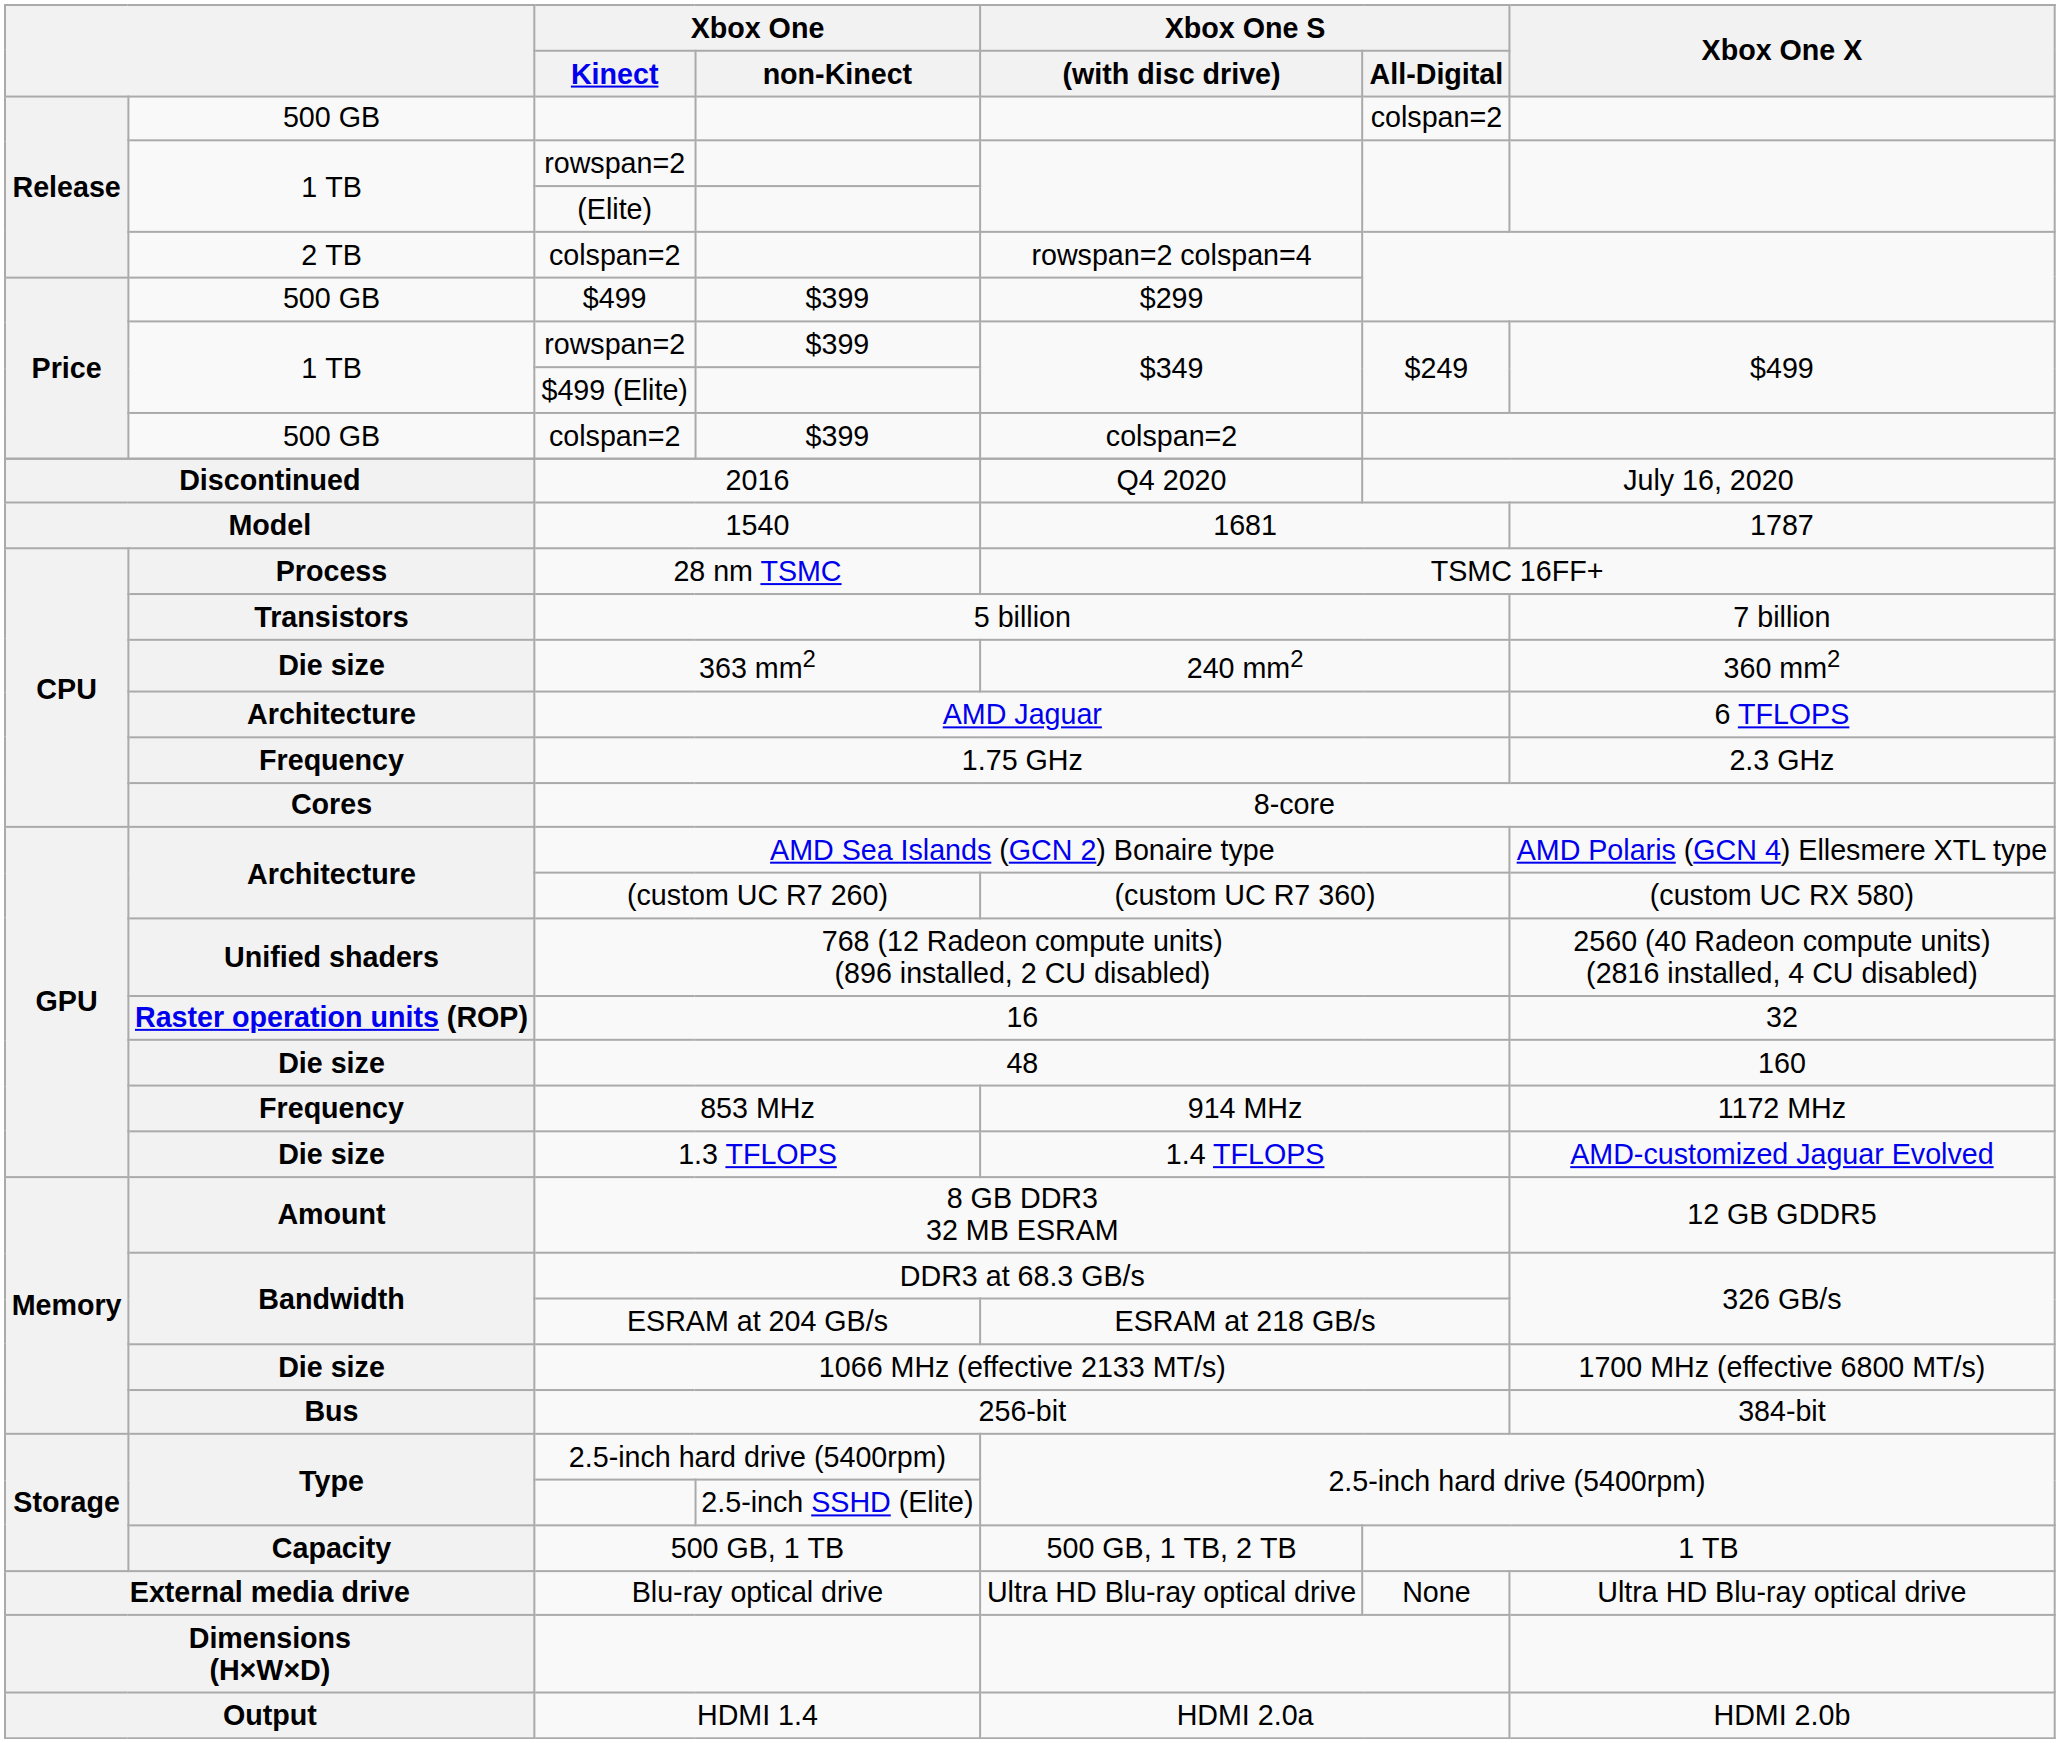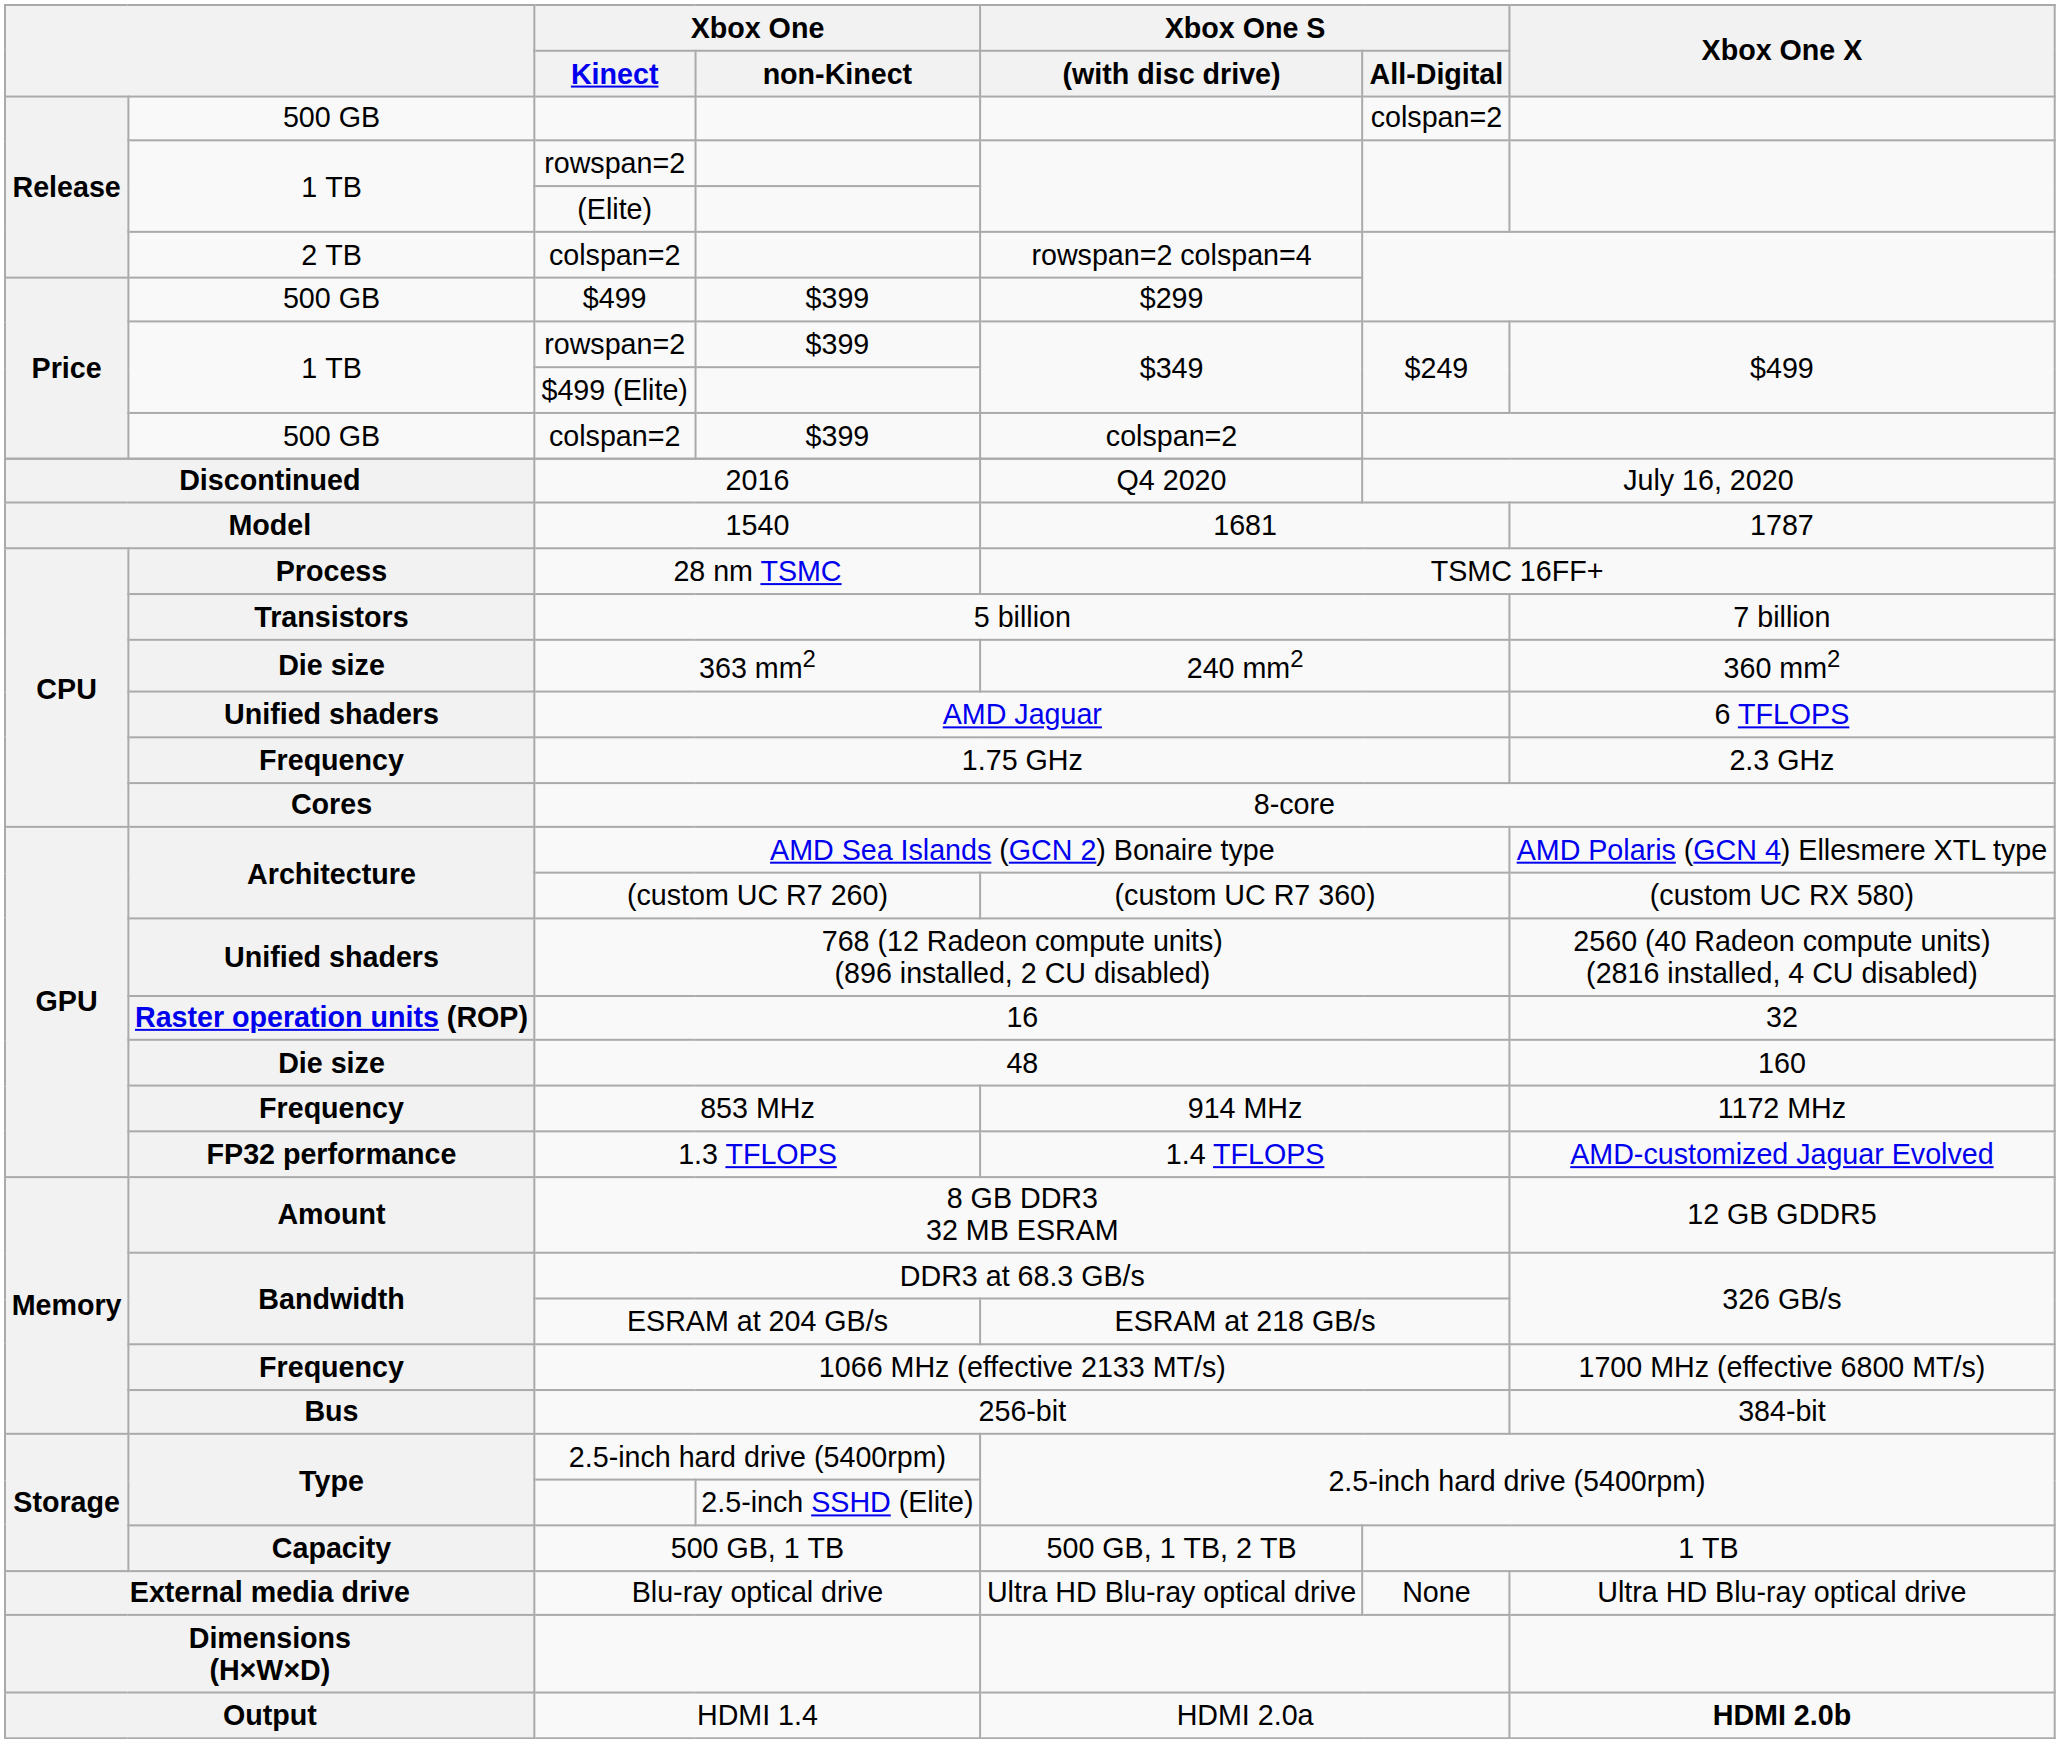(331, 715) Architecture -> (331, 715) Unified shaders
(331, 1154) Die size -> (331, 1154) FP32 performance
(331, 1367) Die size -> (331, 1367) Frequency
(1782, 1716) normal -> (1782, 1716) bold
